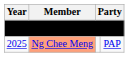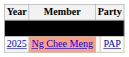(112, 44) no background -> (112, 44) lightyellow background
